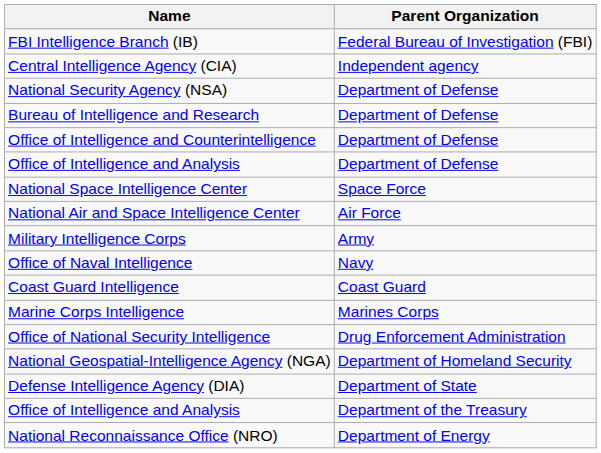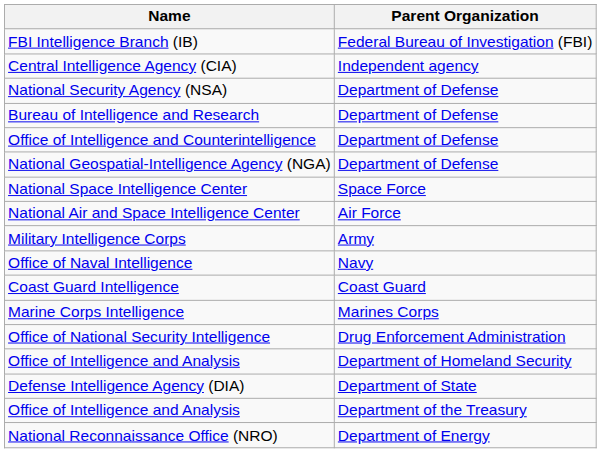(124, 164) Office of Intelligence and Analysis -> (169, 164) National Geospatial-Intelligence Agency (NGA)
(169, 361) National Geospatial-Intelligence Agency (NGA) -> (124, 361) Office of Intelligence and Analysis
